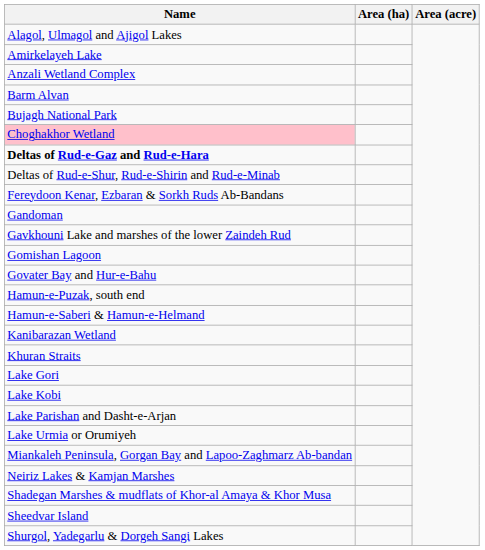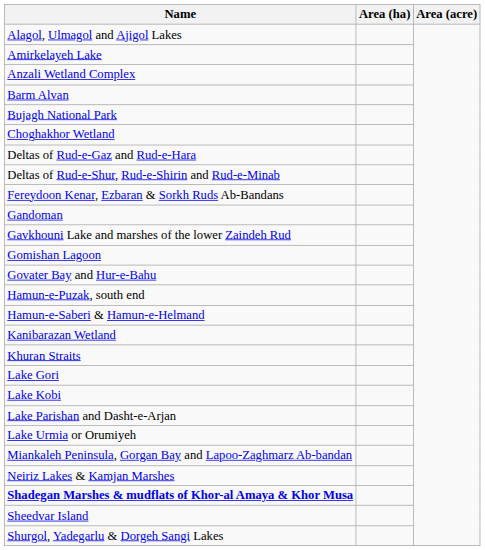(61, 134) pink background -> (61, 134) no background
(108, 154) bold -> (102, 154) normal
(169, 495) normal -> (180, 495) bold
